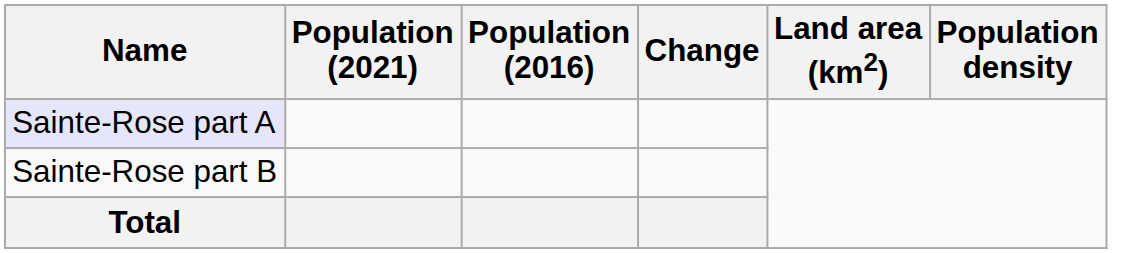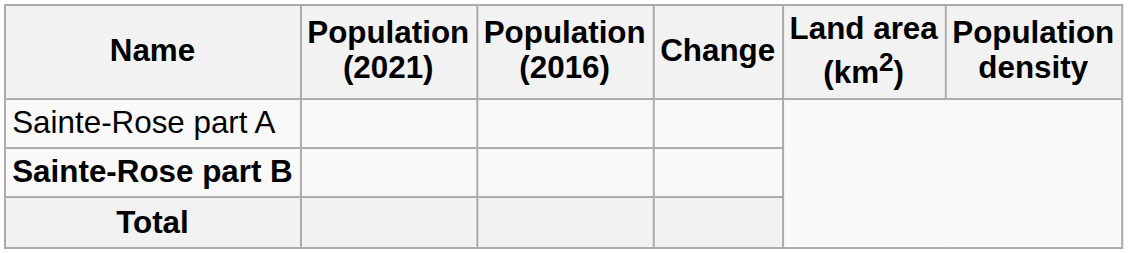(144, 122) lavender background -> (144, 122) no background
(145, 172) normal -> (152, 172) bold
